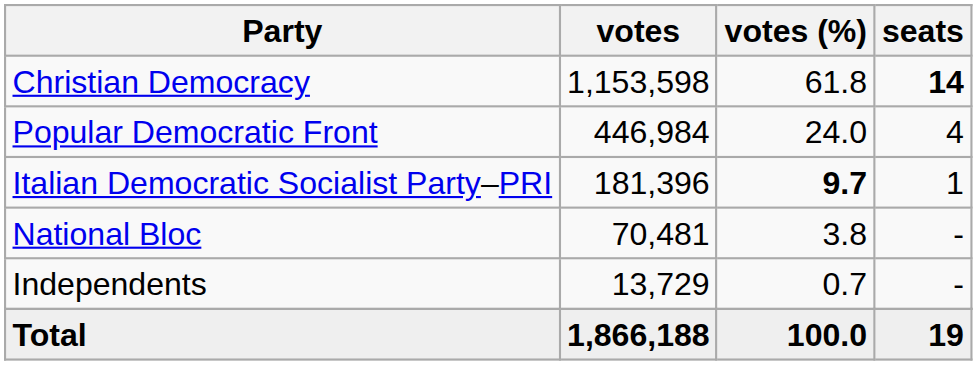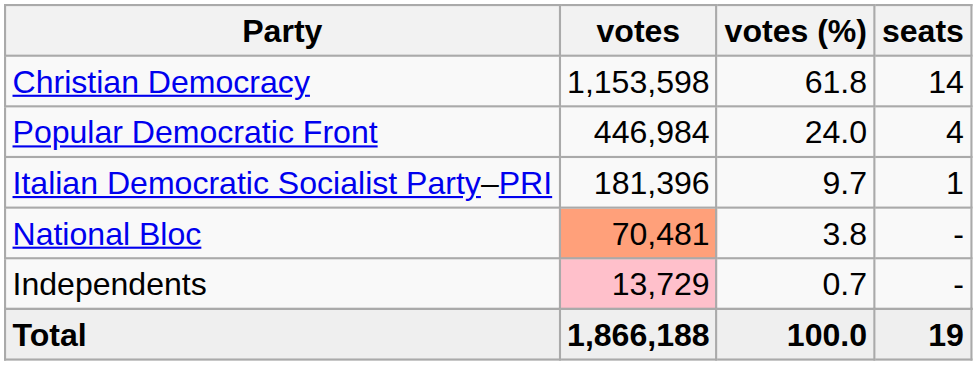(946, 81) bold -> (946, 81) normal
(845, 183) bold -> (845, 183) normal
(661, 234) no background -> (661, 234) lightsalmon background
(661, 284) no background -> (661, 284) pink background
